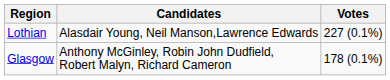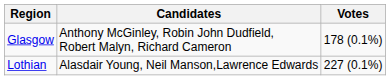rows swapped: (30, 58) <-> (27, 33)
